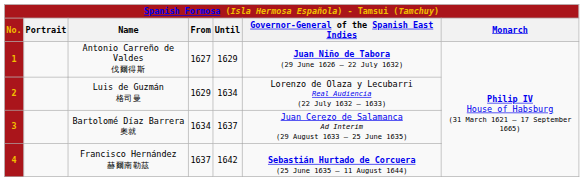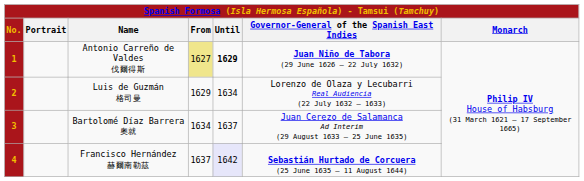(201, 59) no background -> (201, 59) khaki background
(227, 59) normal -> (227, 59) bold
(227, 160) no background -> (227, 160) lavender background
